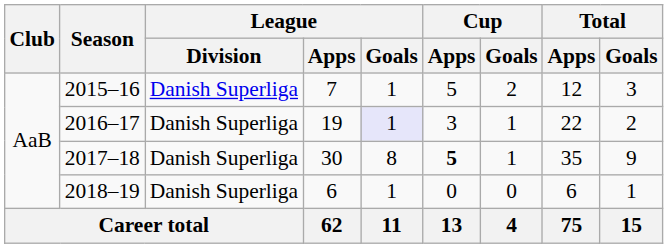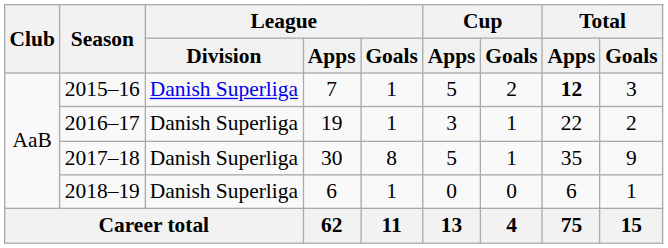(571, 89) normal -> (571, 89) bold
(392, 123) lavender background -> (392, 123) no background
(452, 157) bold -> (452, 157) normal
